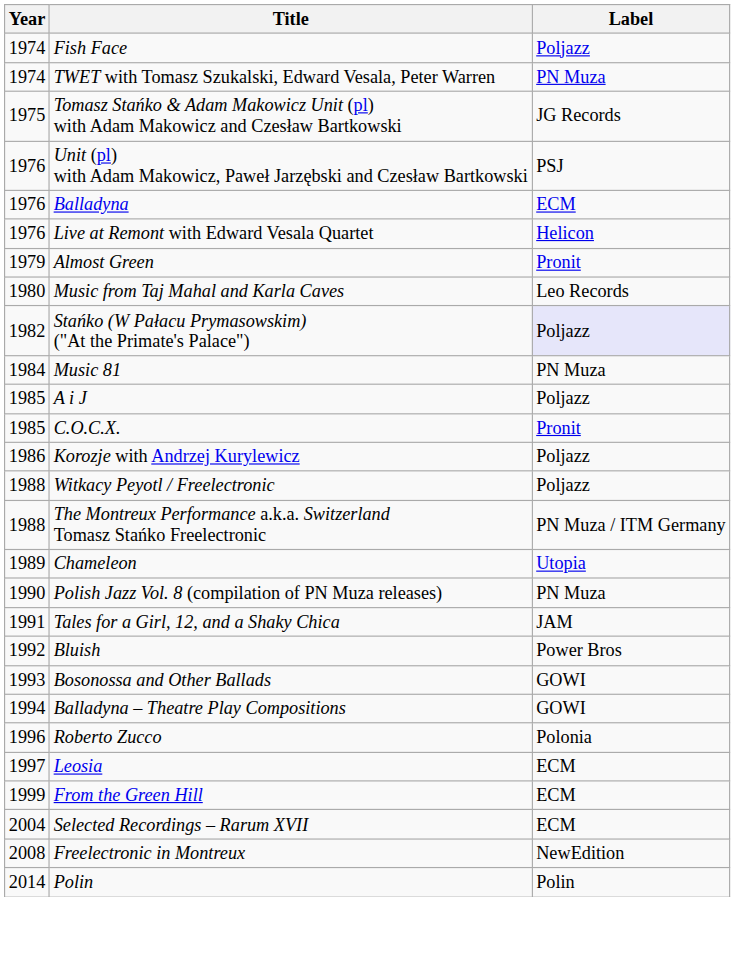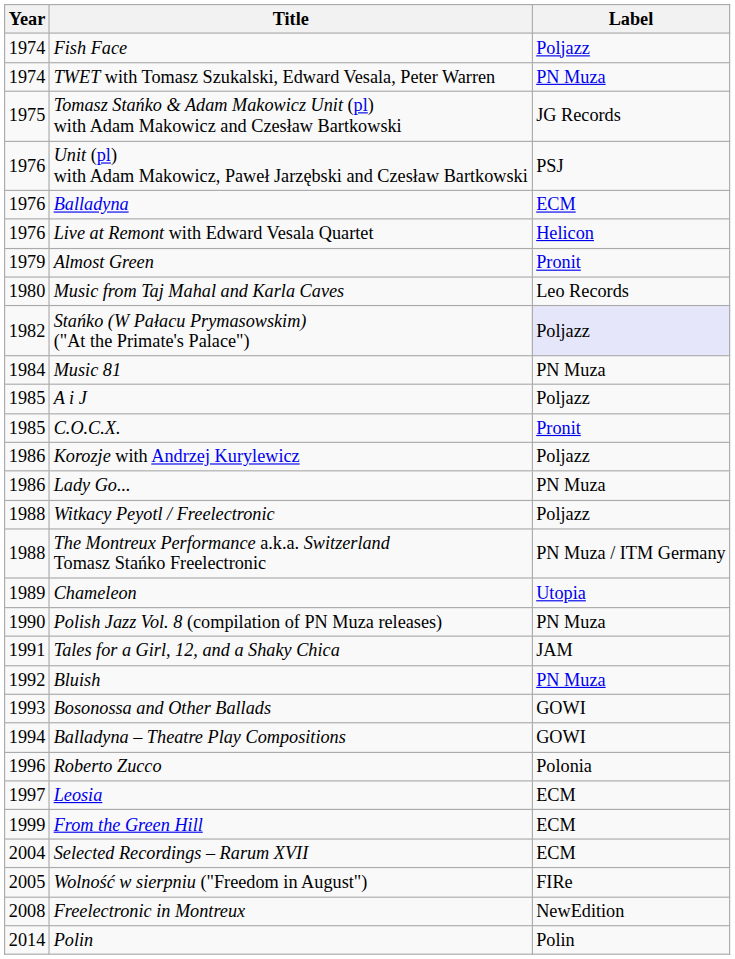+ row: (92, 485)
(579, 650) Power Bros -> (571, 679) PN Muza
+ row: (210, 882)
